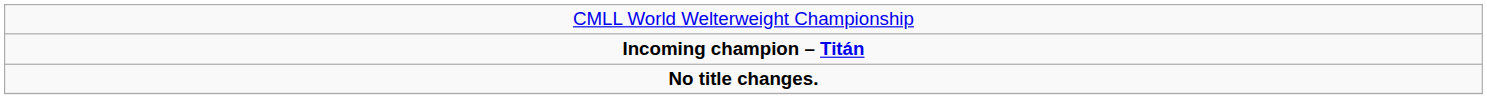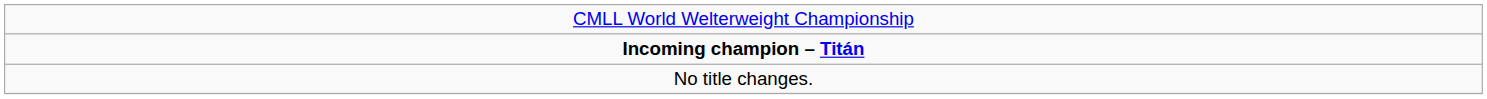(743, 78) bold -> (743, 78) normal
